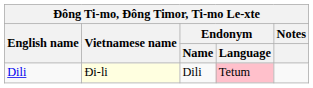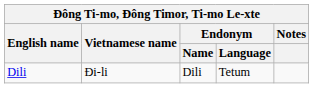(96, 72) lightyellow background -> (96, 72) no background
(235, 72) pink background -> (235, 72) no background
